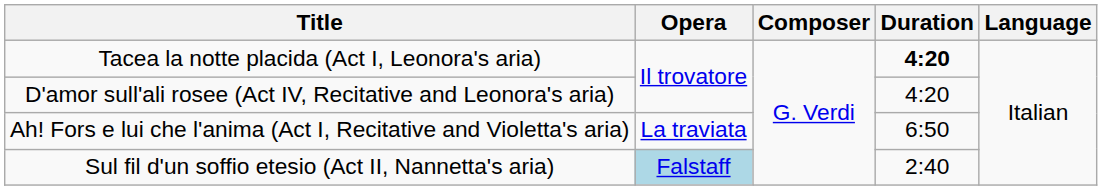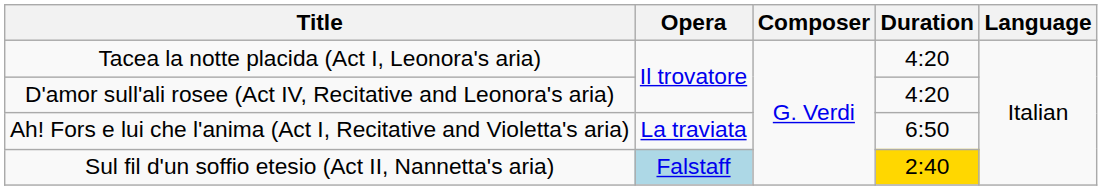(927, 58) bold -> (927, 58) normal
(927, 166) no background -> (927, 166) gold background
